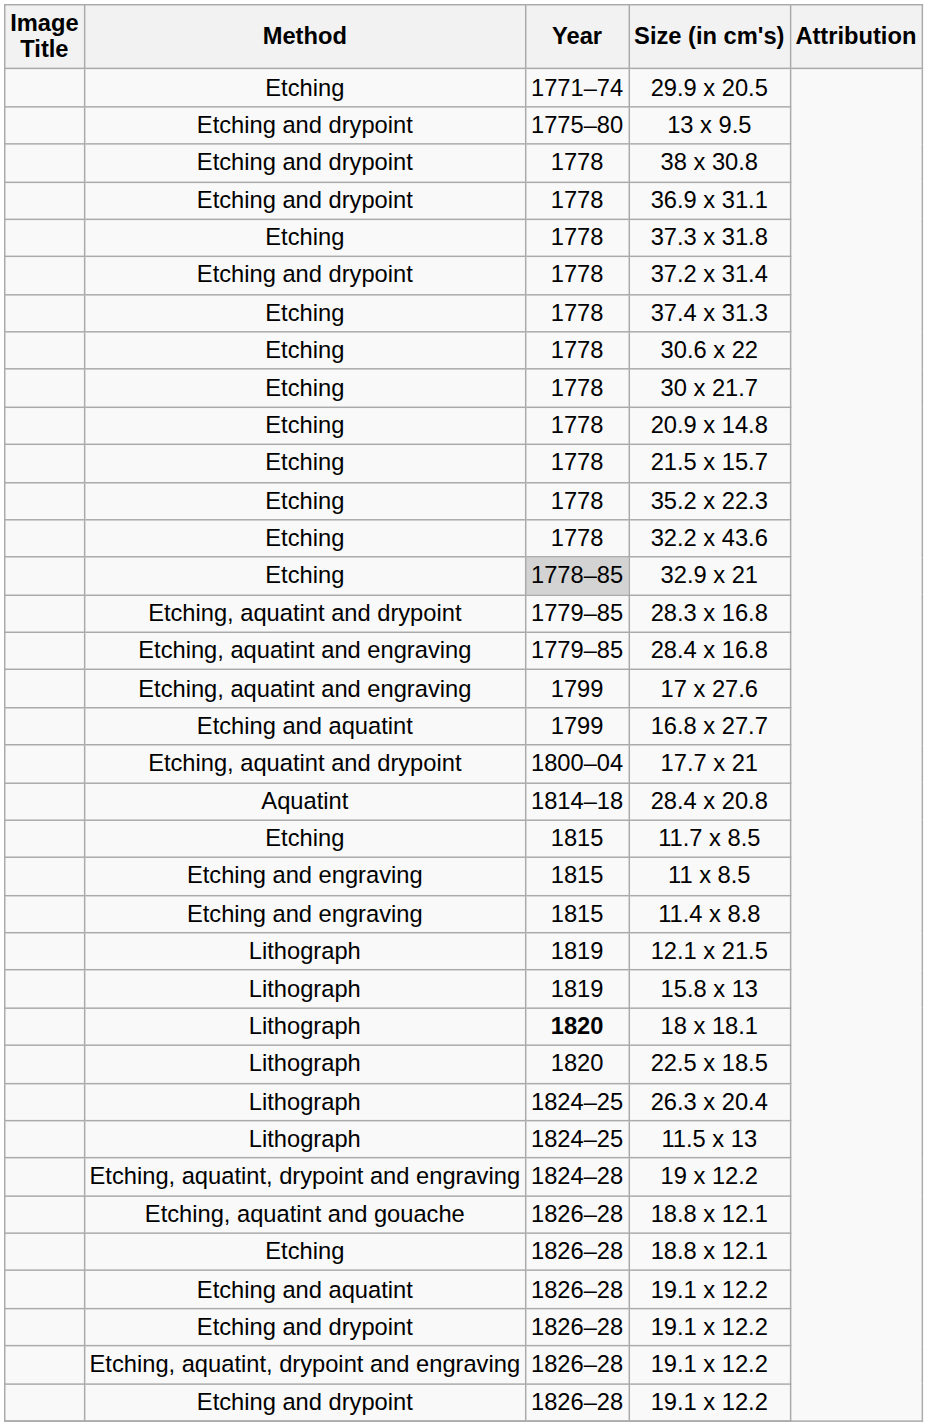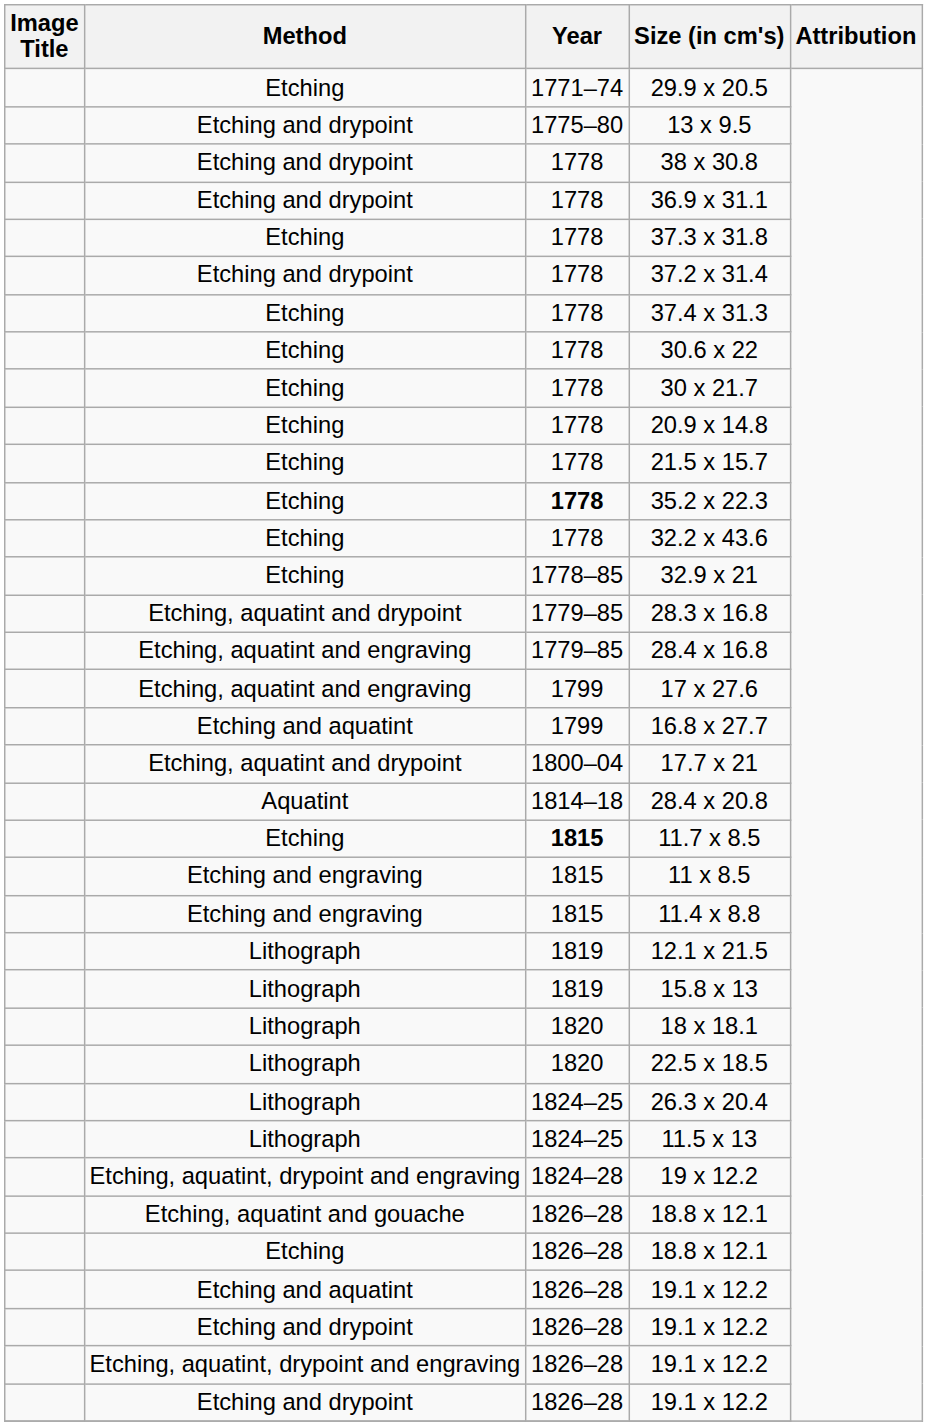(577, 500) normal -> (577, 500) bold
(577, 575) lightgrey background -> (577, 575) no background
(577, 838) normal -> (577, 838) bold
(577, 1026) bold -> (577, 1026) normal
